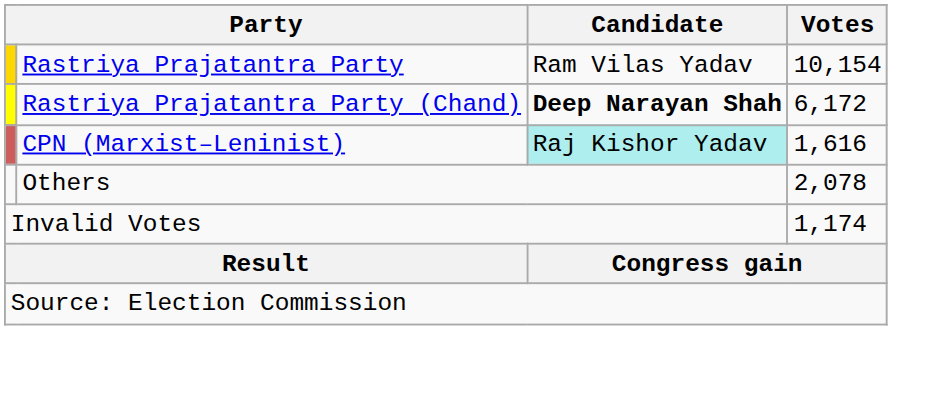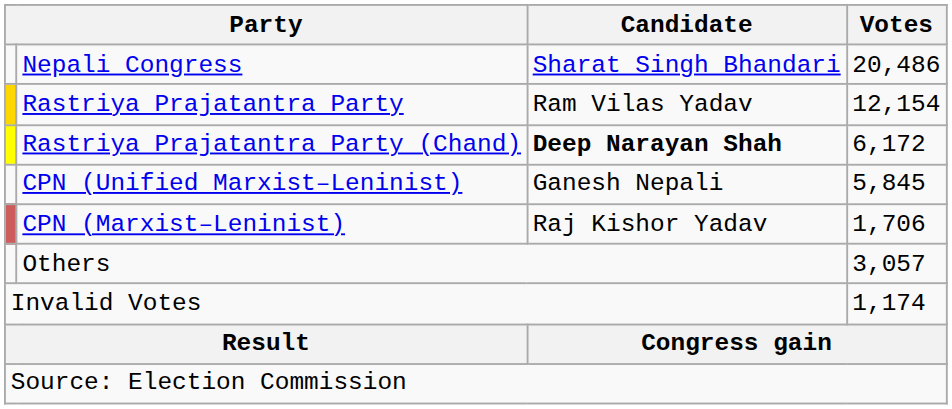+ row: (132, 65)
(838, 65) 10,154 -> (896, 105) 12,154
+ row: (242, 184)
(650, 144) paleturquoise background -> (650, 224) no background
(830, 144) 1,616 -> (889, 224) 1,706
(830, 184) 2,078 -> (889, 264) 3,057
